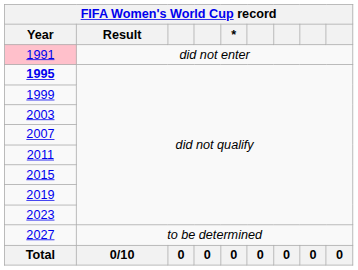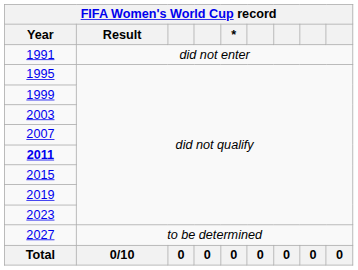(40, 54) pink background -> (40, 54) no background
(40, 74) bold -> (40, 74) normal
(40, 154) normal -> (40, 154) bold
